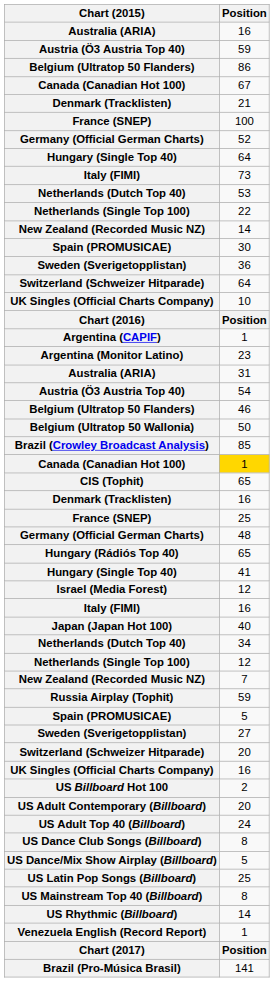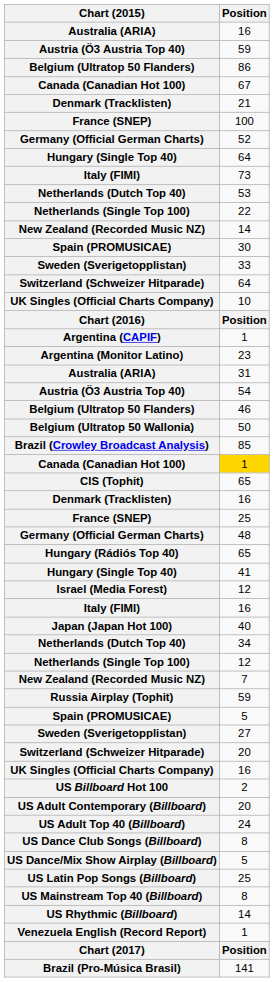(244, 265) 36 -> (244, 265) 33
